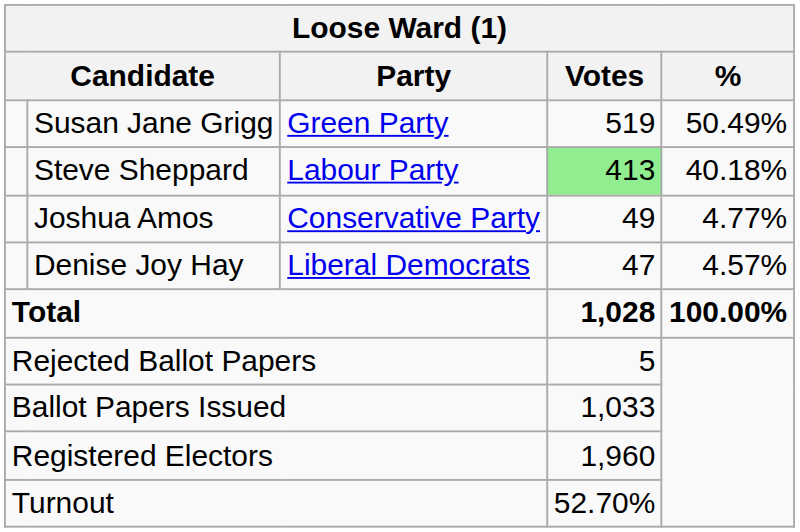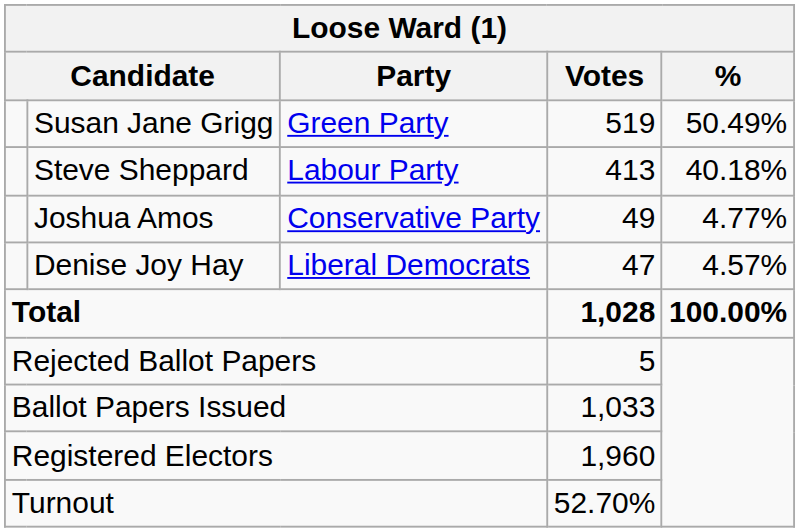(630, 170) lightgreen background -> (630, 170) no background
